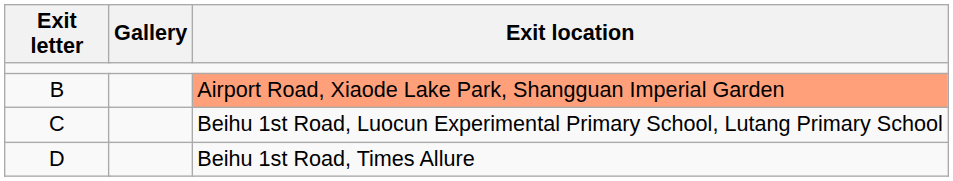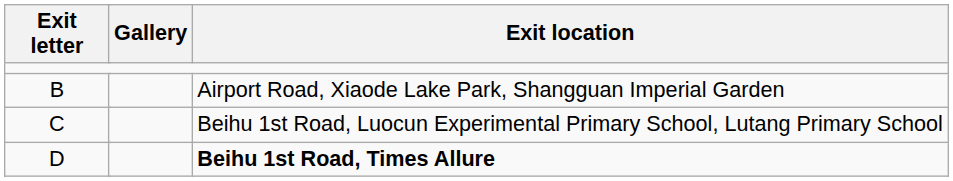(491, 90) lightsalmon background -> (491, 90) no background
(336, 158) normal -> (346, 158) bold
